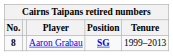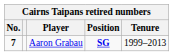(13, 43) 8 -> (13, 43) 7
